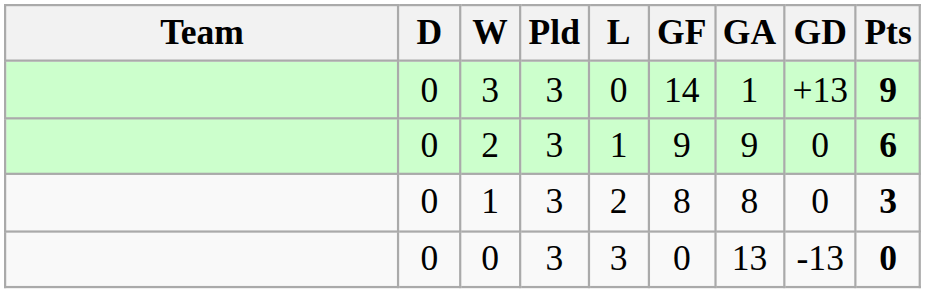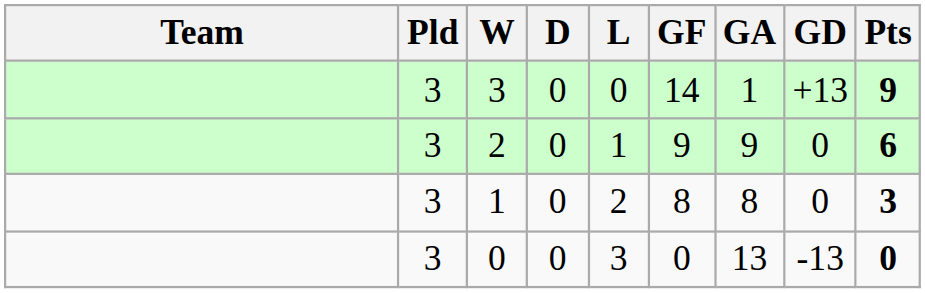columns swapped: (554, 32) <-> (429, 32)
